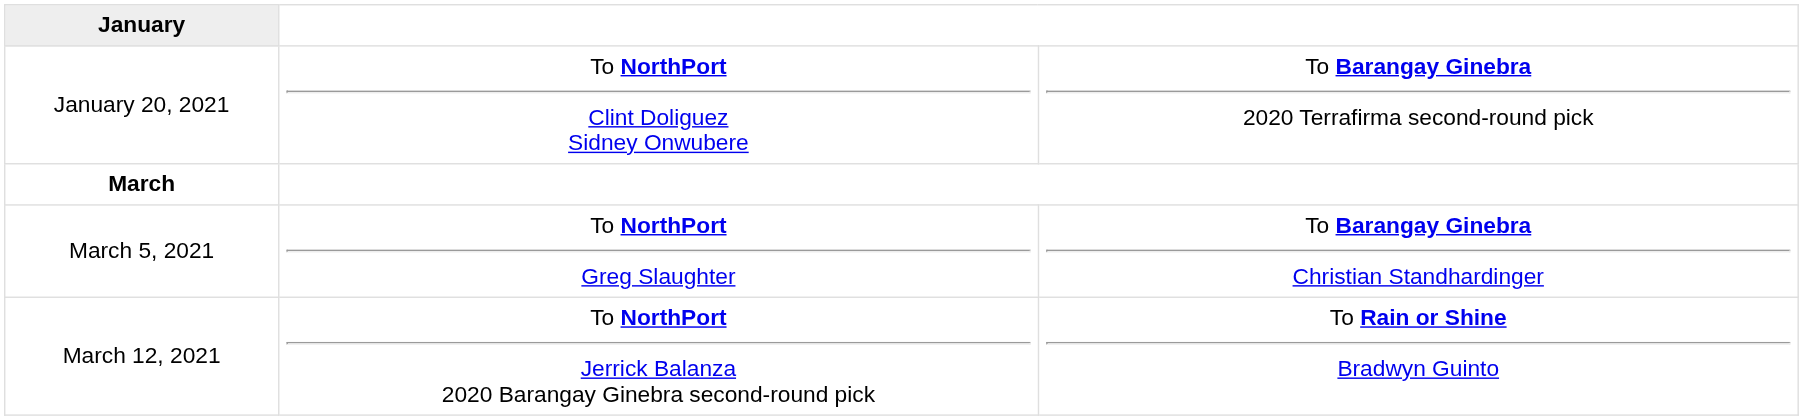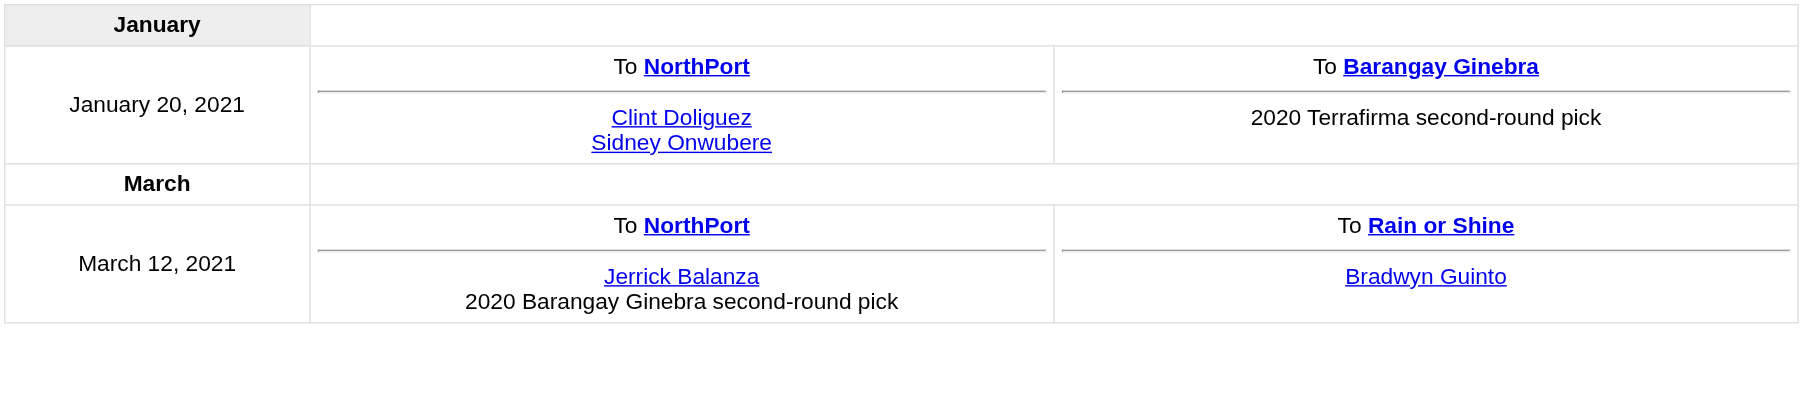- row: (142, 250)
